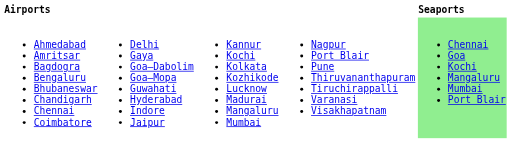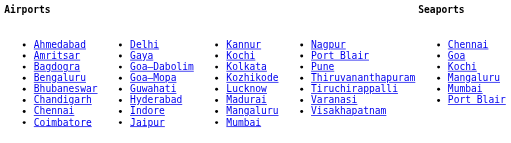(462, 72) lightgreen background -> (462, 72) no background
